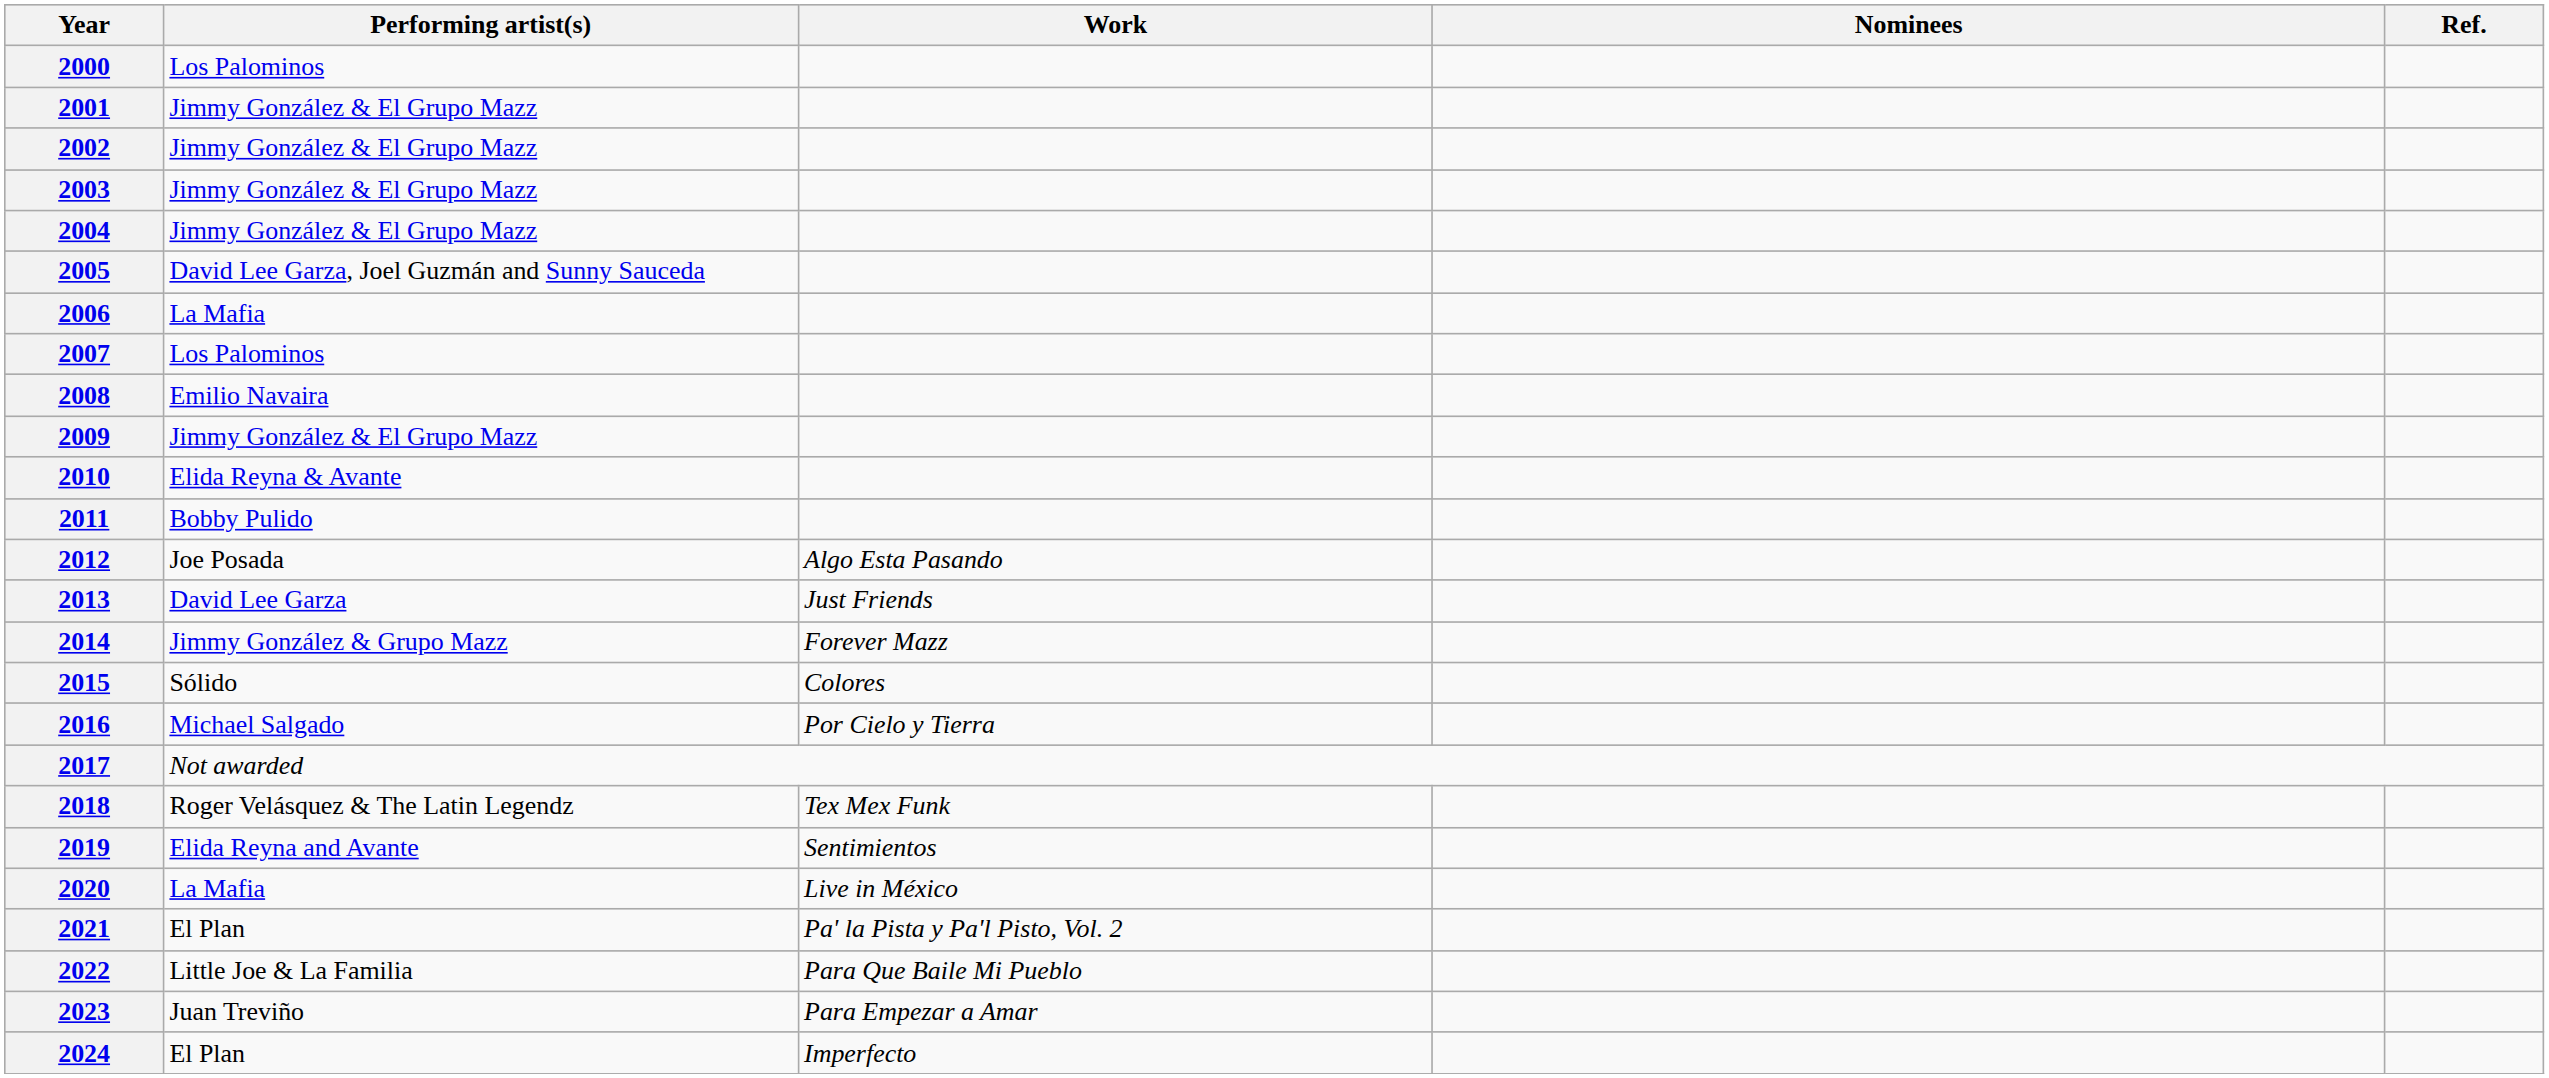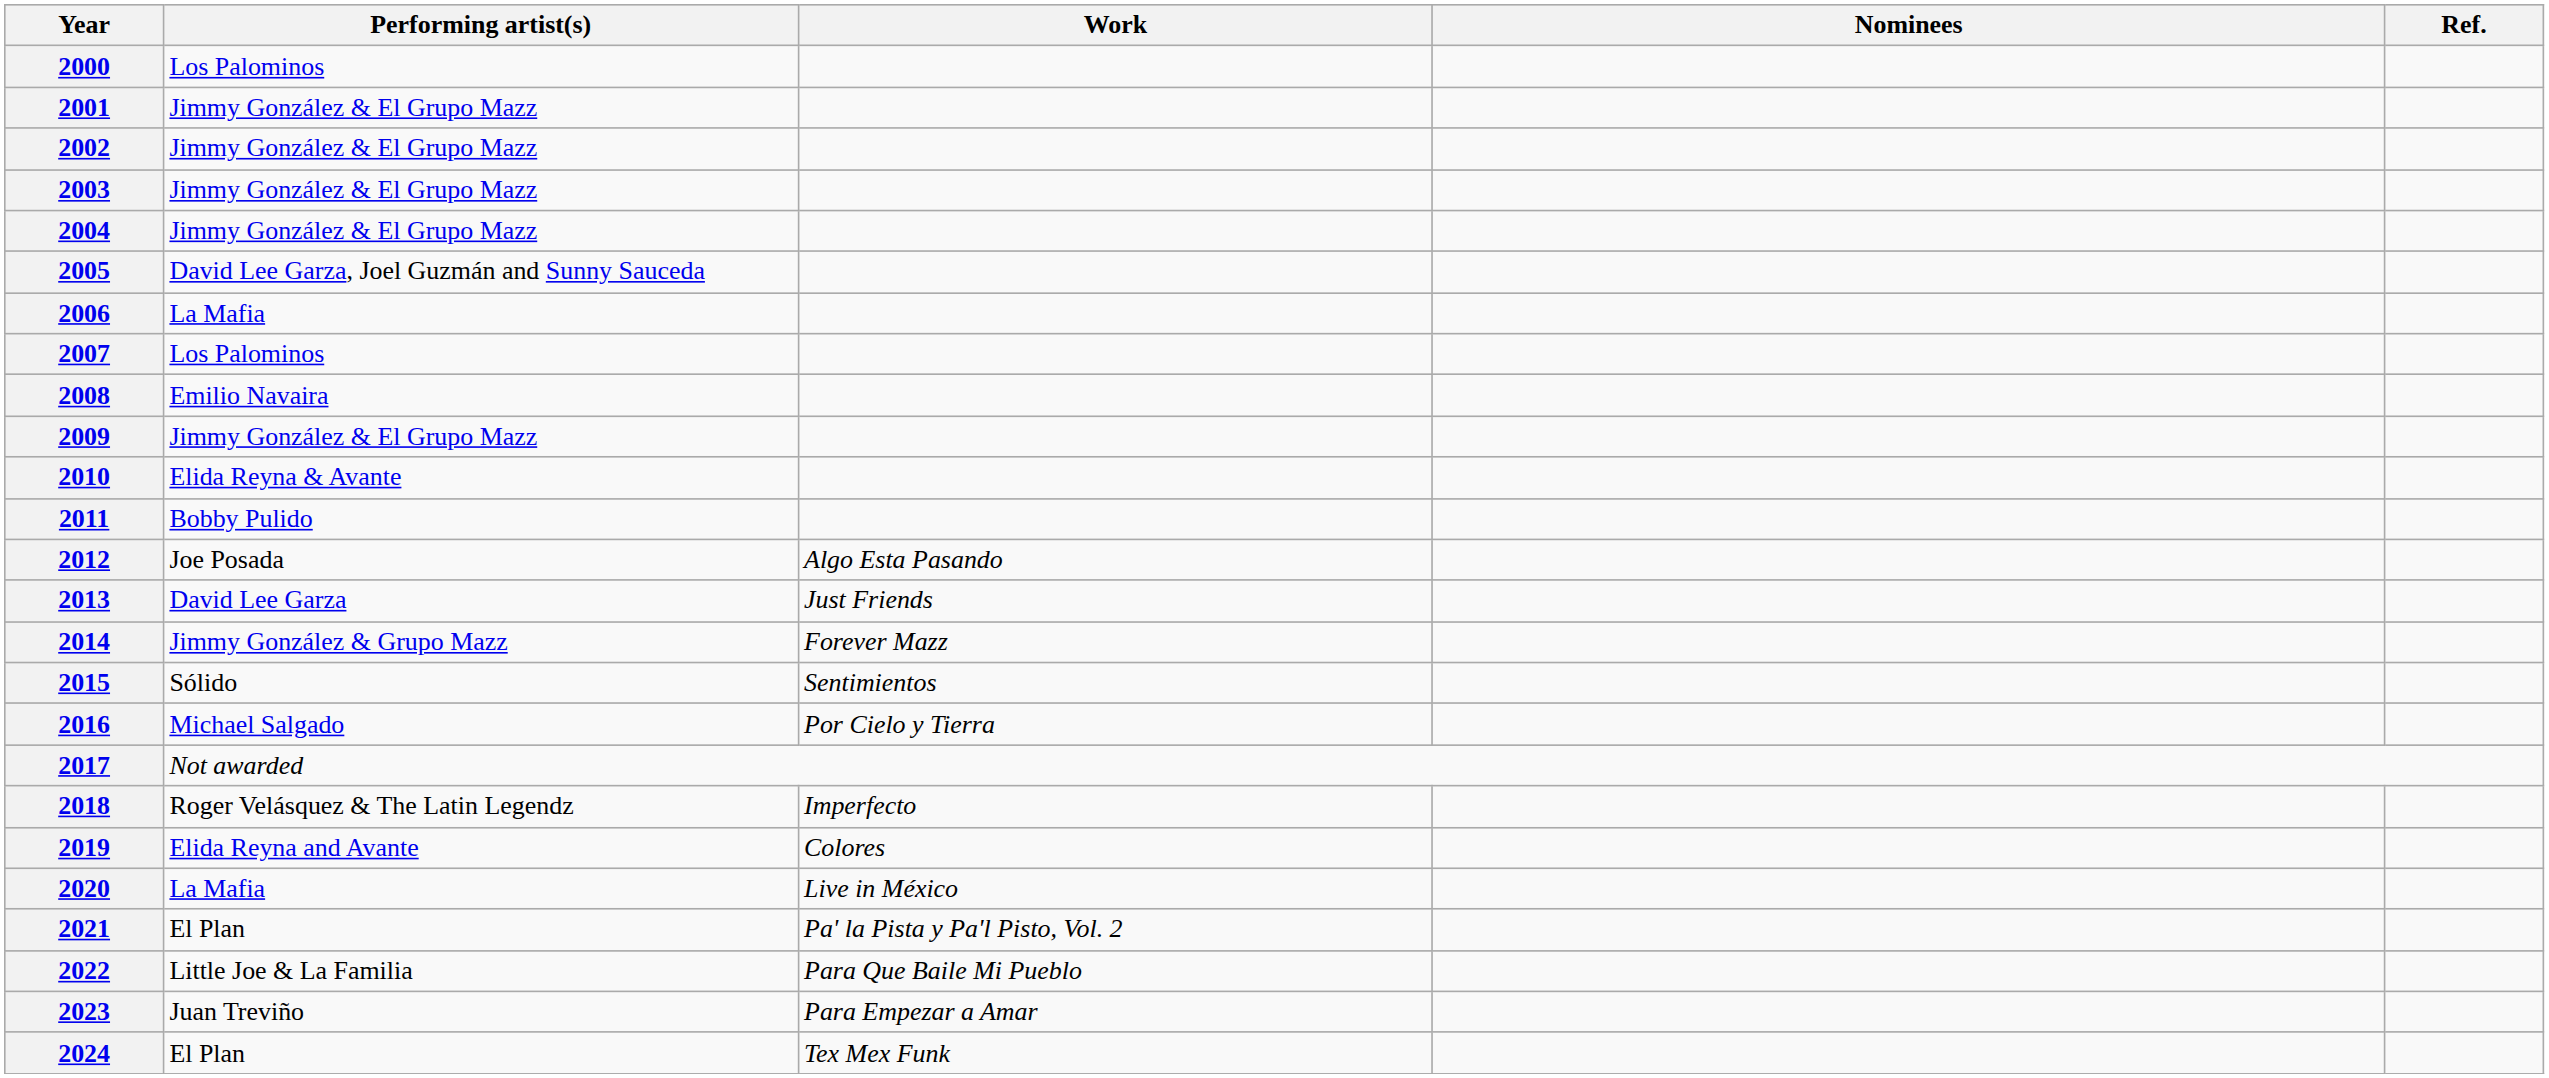(845, 682) Colores -> (870, 682) Sentimientos
(877, 806) Tex Mex Funk -> (860, 806) Imperfecto
(870, 847) Sentimientos -> (845, 847) Colores
(860, 1052) Imperfecto -> (877, 1052) Tex Mex Funk
